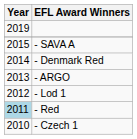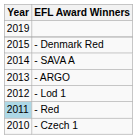(54, 45) - SAVA A -> (69, 45) - Denmark Red
(69, 61) - Denmark Red -> (54, 61) - SAVA A
